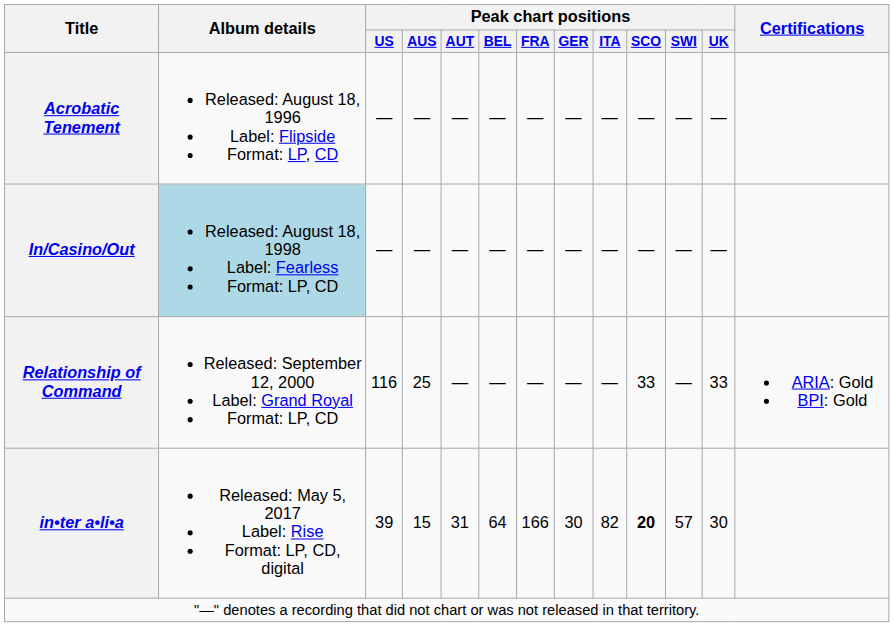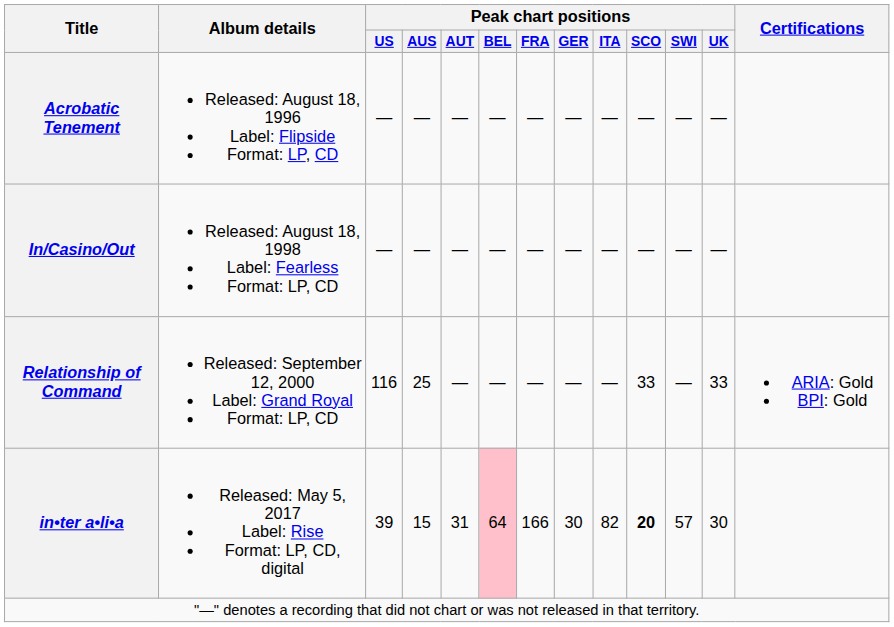(262, 259) lightblue background -> (262, 259) no background
(498, 523) no background -> (498, 523) pink background
